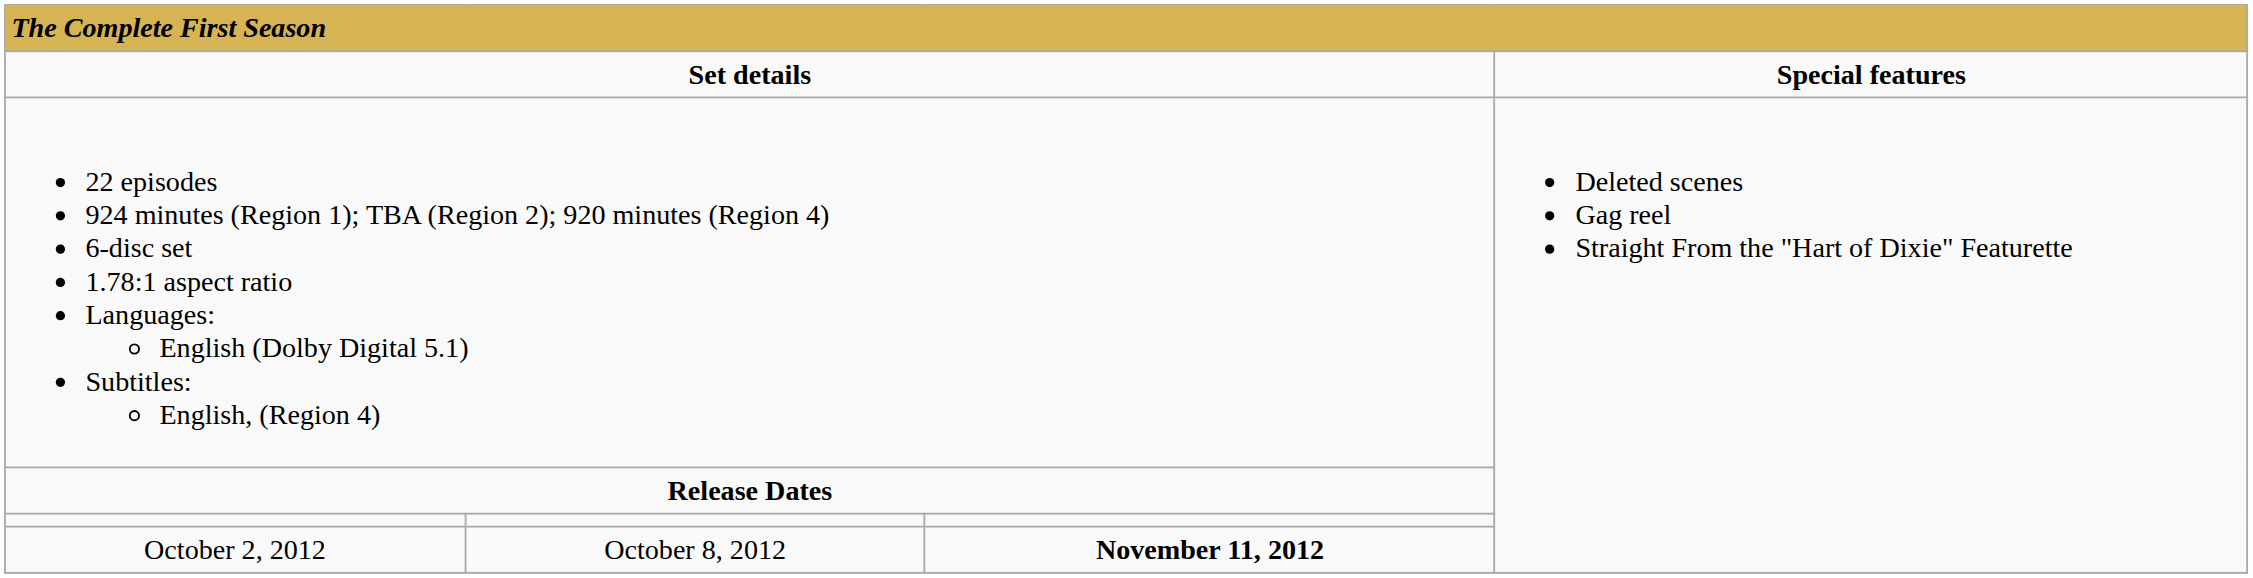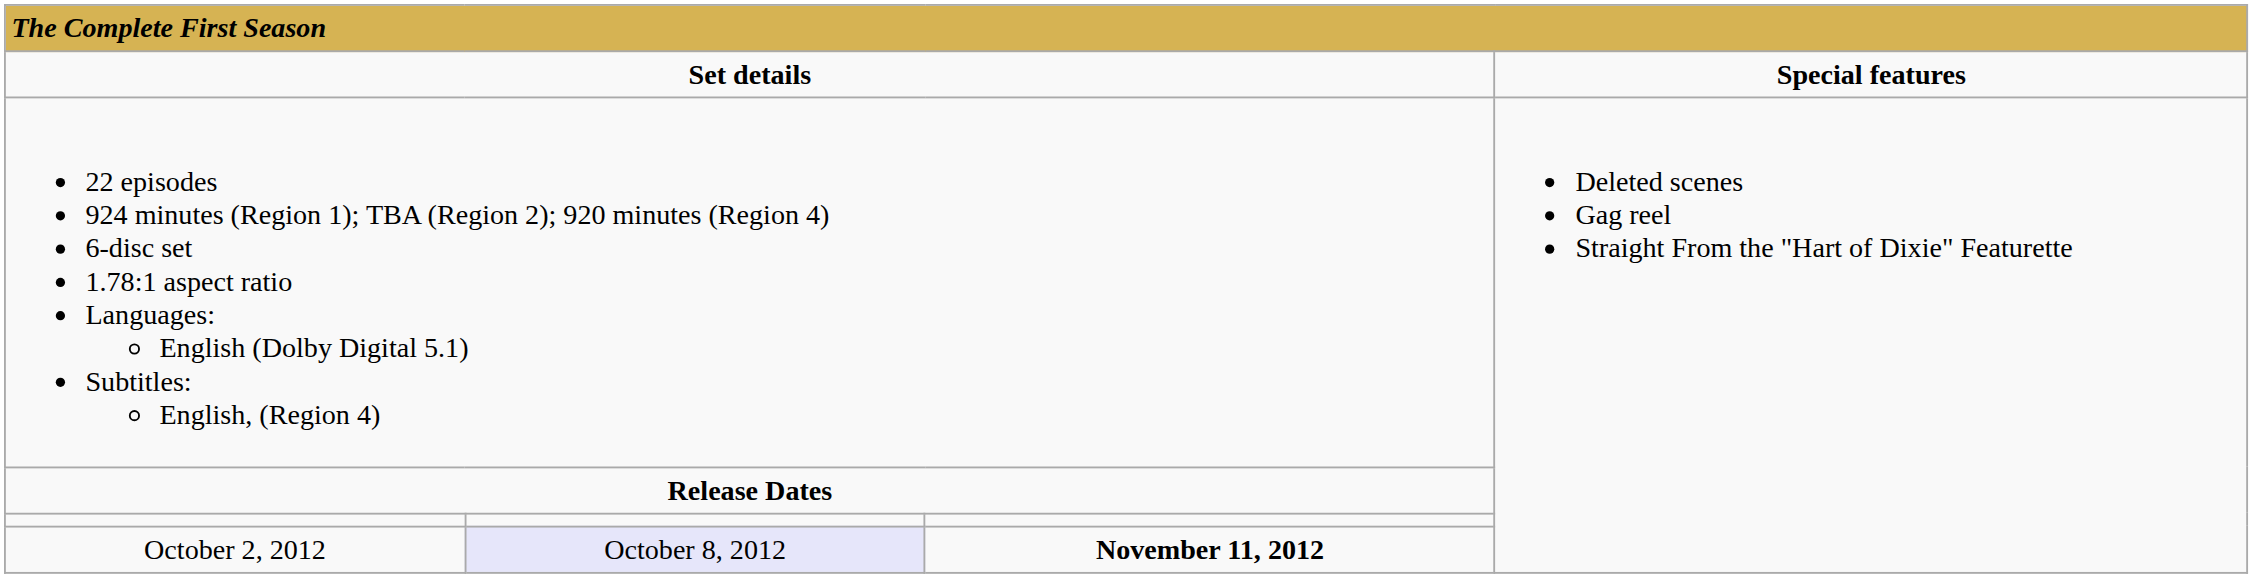(695, 548) no background -> (695, 548) lavender background
